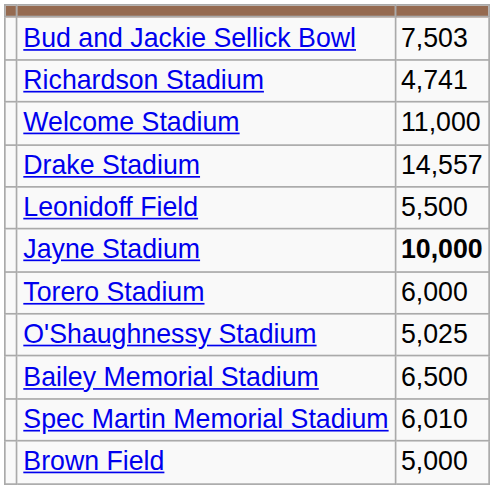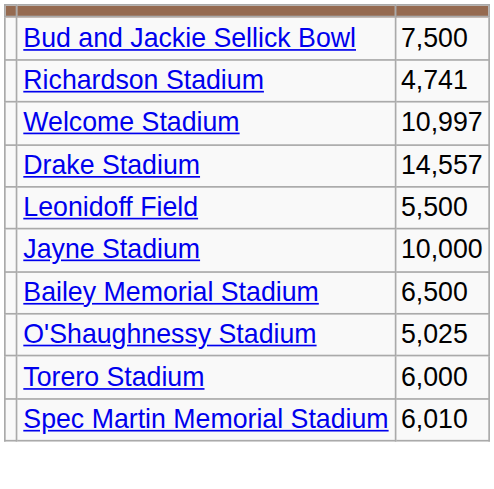(434, 38) 7,503 -> (434, 38) 7,500
(441, 122) 11,000 -> (442, 122) 10,997
(442, 249) bold -> (442, 249) normal
rows swapped: (171, 377) <-> (114, 292)
- row: (94, 461)
